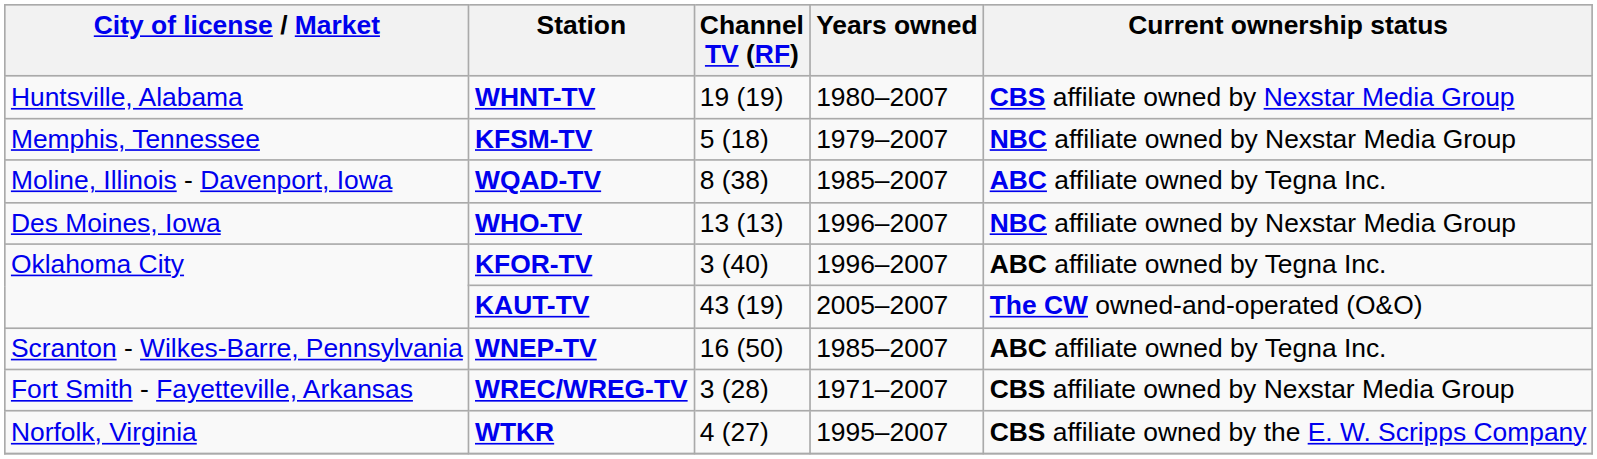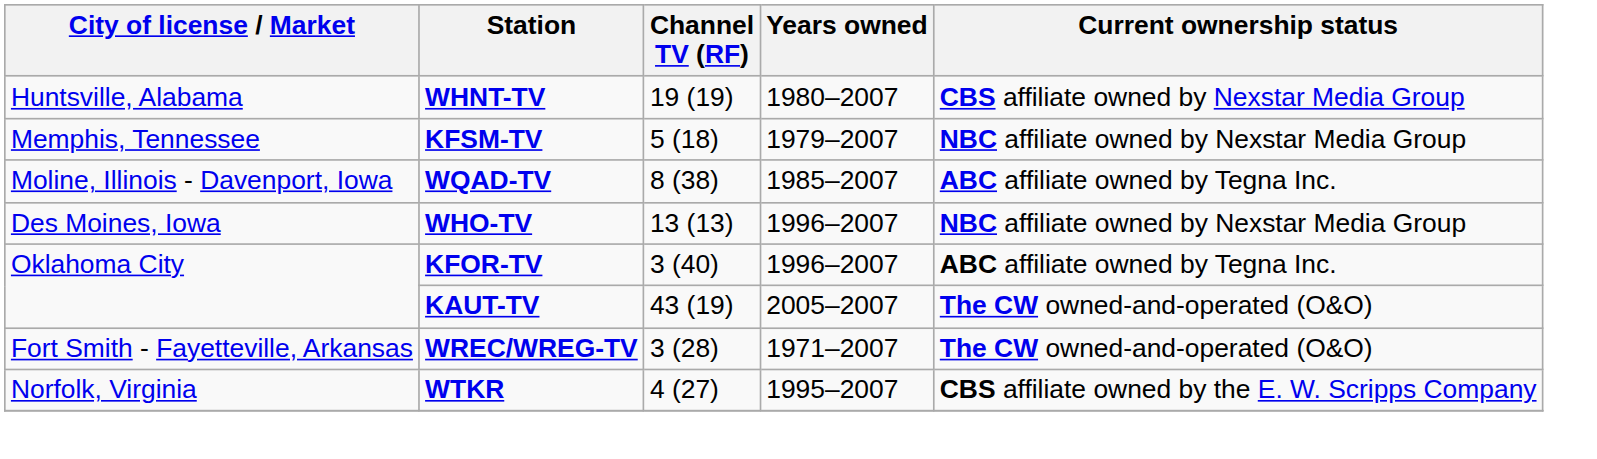- row: (536, 348)
(1252, 390) CBS affiliate owned by Nexstar Media Group -> (1156, 348) The CW owned-and-operated (O&O)
